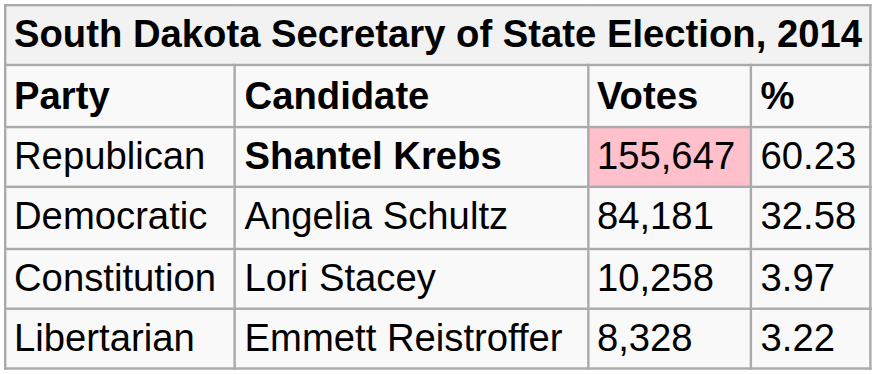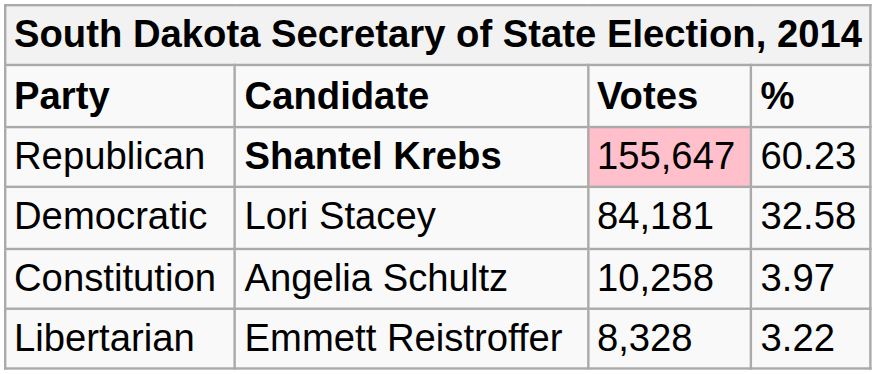(376, 216) Angelia Schultz -> (340, 216) Lori Stacey
(340, 277) Lori Stacey -> (376, 277) Angelia Schultz
